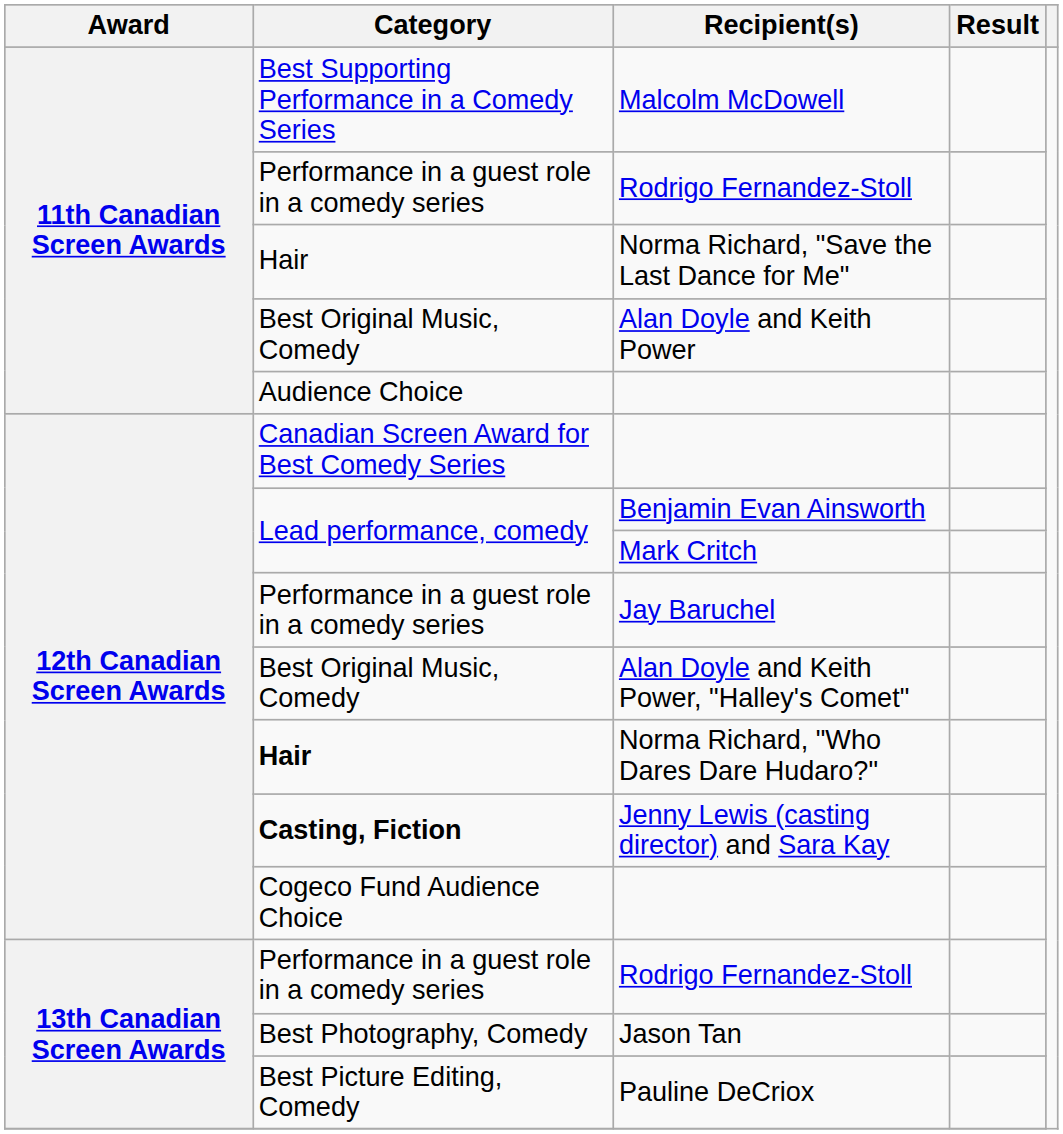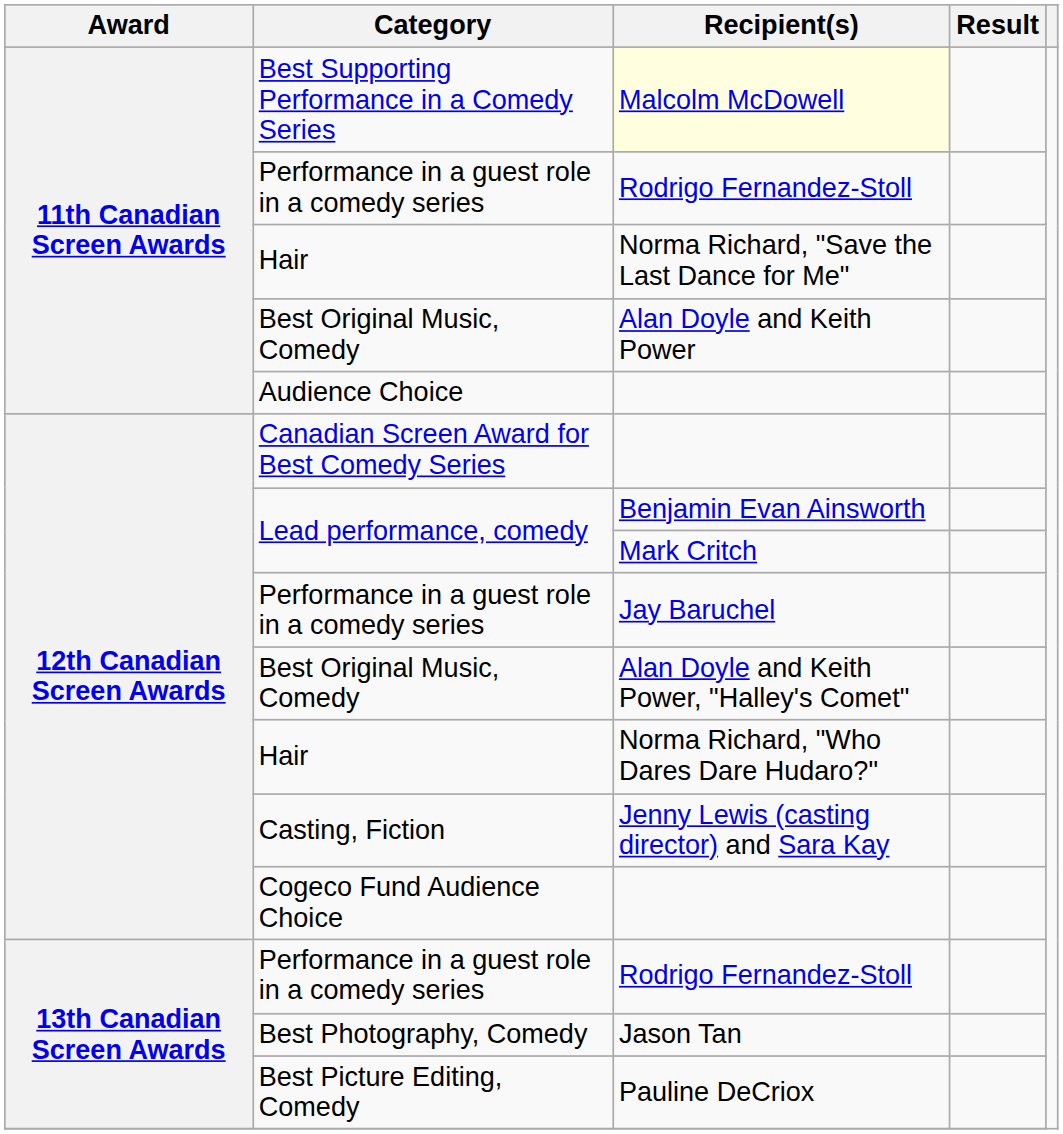(732, 99) no background -> (732, 99) lightyellow background
(285, 756) bold -> (284, 756) normal
(360, 829) bold -> (352, 829) normal
